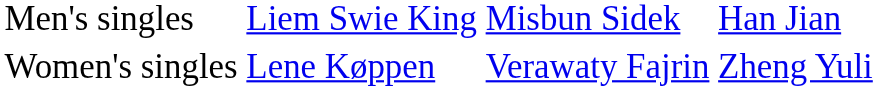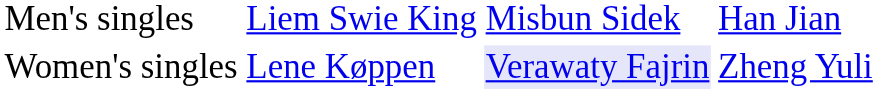(598, 66) no background -> (598, 66) lavender background
